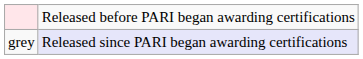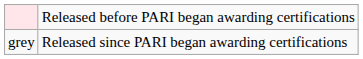(195, 41) lavender background -> (195, 41) no background
